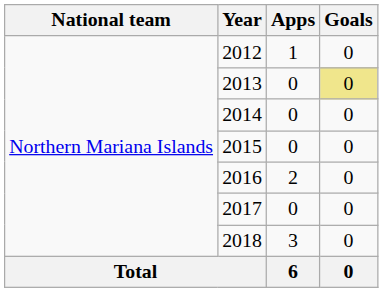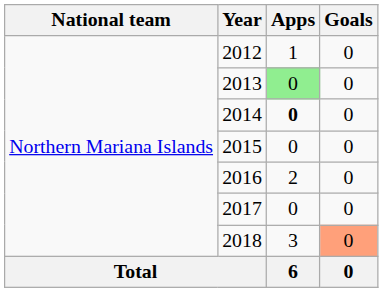(293, 83) no background -> (293, 83) lightgreen background
(349, 83) khaki background -> (349, 83) no background
(293, 114) normal -> (293, 114) bold
(349, 240) no background -> (349, 240) lightsalmon background
